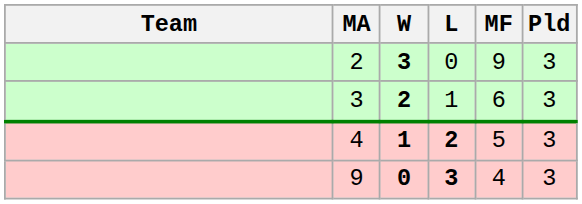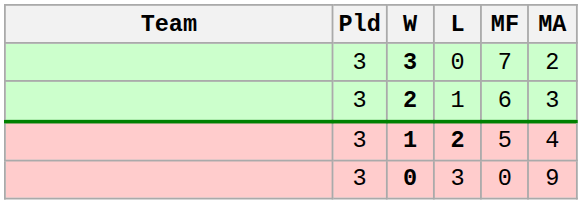columns swapped: (549, 24) <-> (357, 24)
(499, 62) 9 -> (505, 62) 7
(451, 179) bold -> (458, 179) normal
(499, 179) 4 -> (505, 179) 0
